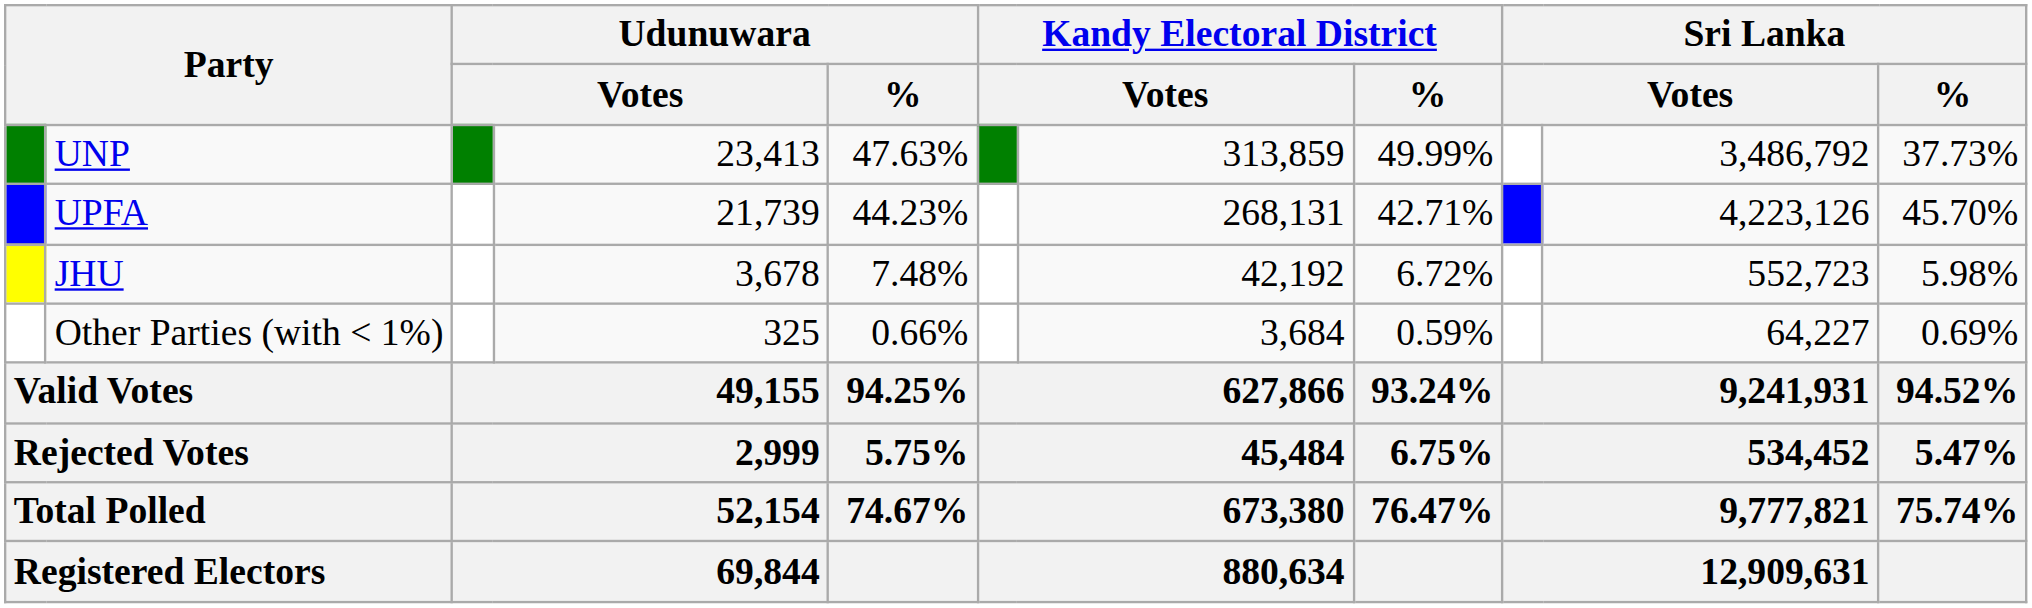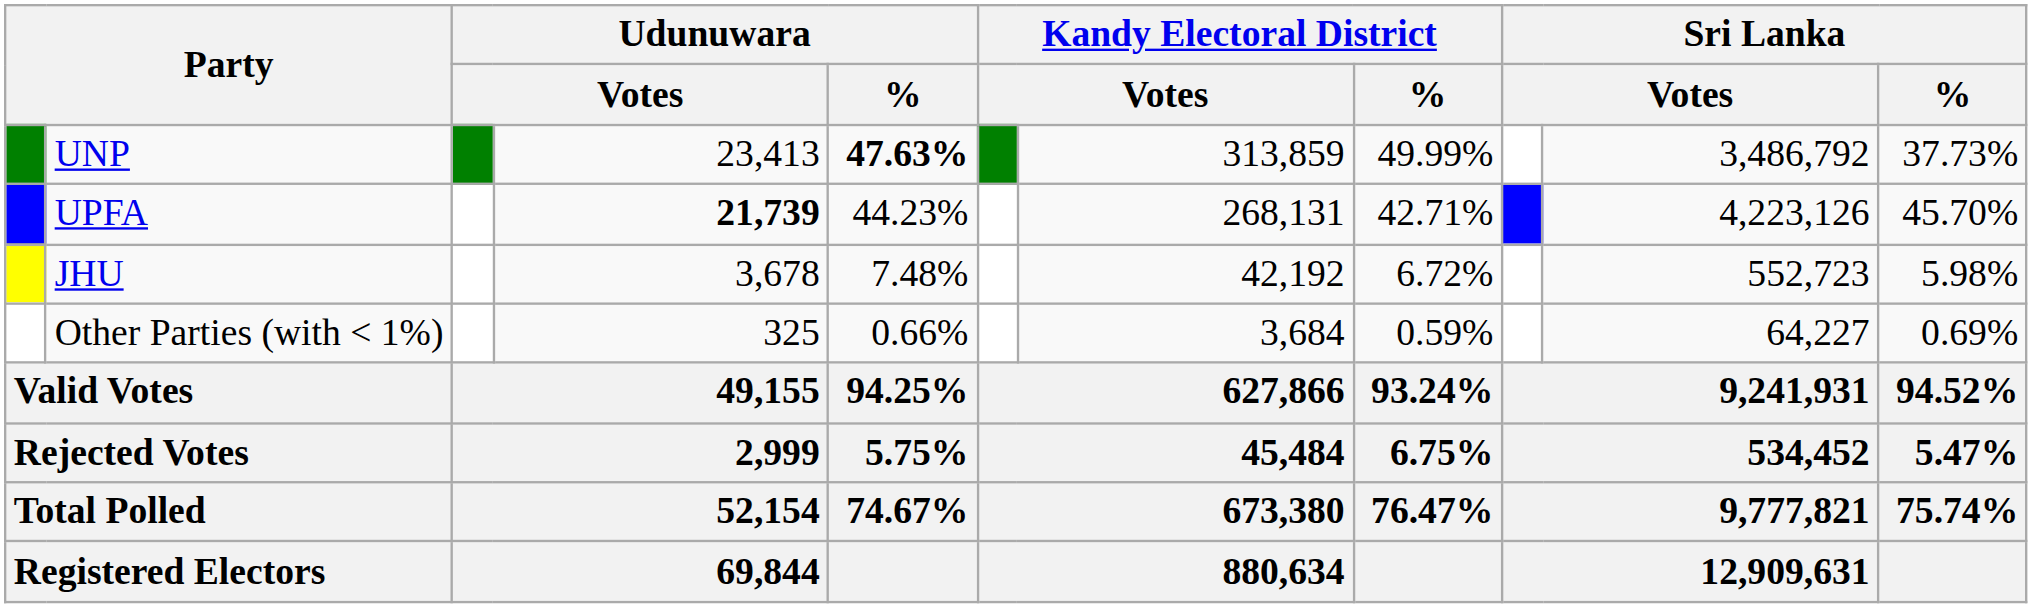(910, 153) normal -> (907, 153) bold
(768, 213) normal -> (768, 213) bold
